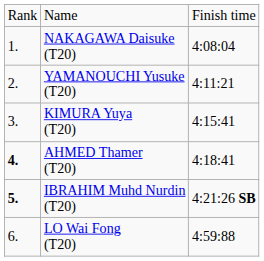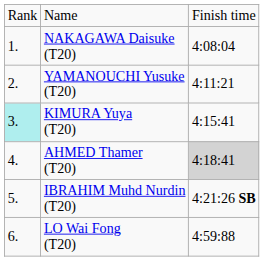(13, 122) no background -> (13, 122) paleturquoise background
(13, 160) bold -> (13, 160) normal
(213, 160) no background -> (213, 160) lightgrey background
(13, 198) bold -> (13, 198) normal
